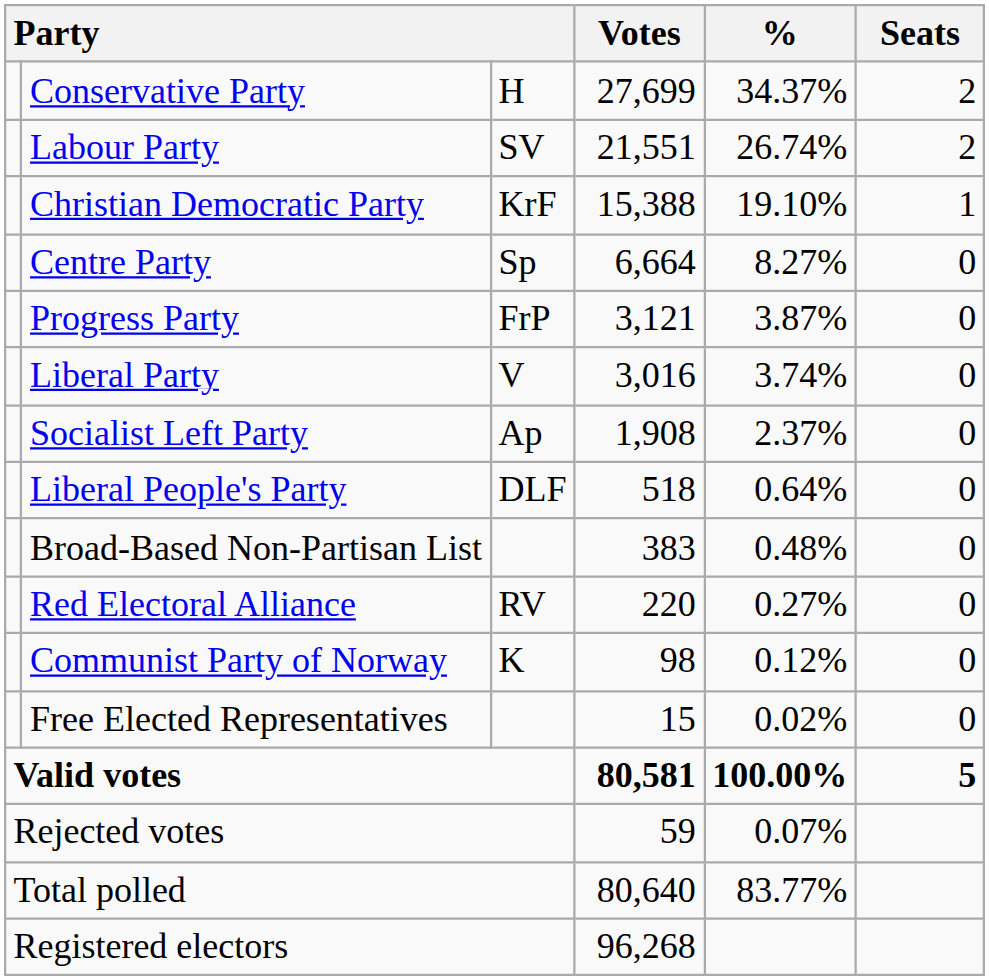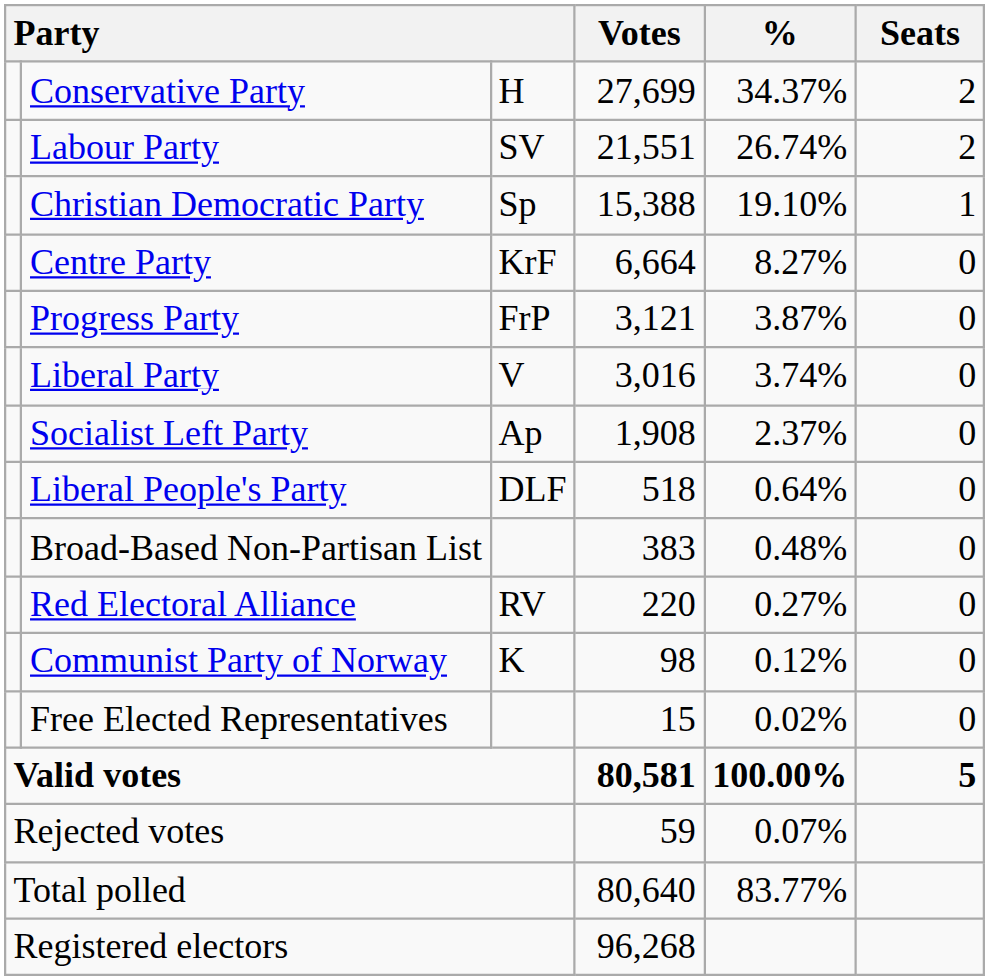(528, 204) KrF -> (518, 204) Sp
(518, 261) Sp -> (528, 261) KrF
